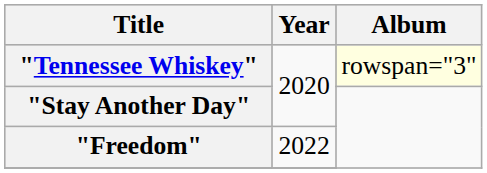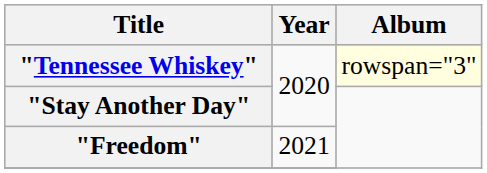(304, 146) 2022 -> (304, 146) 2021
